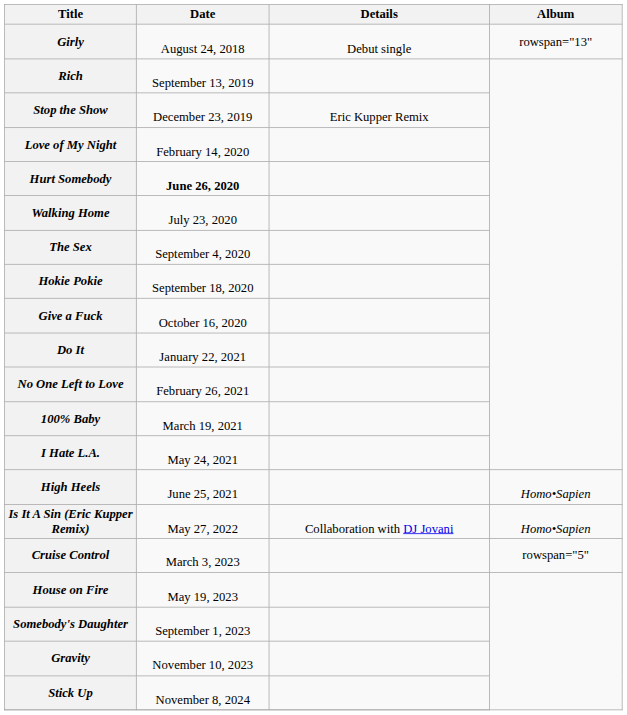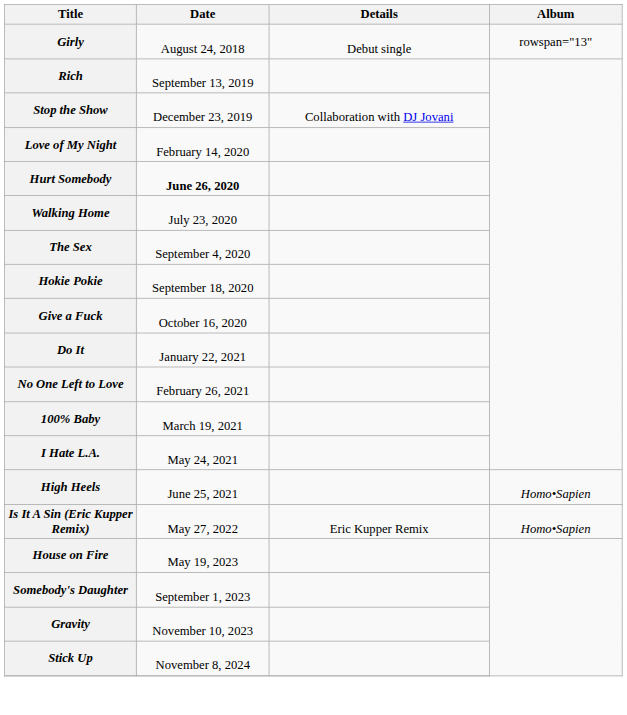(379, 117) Eric Kupper Remix -> (379, 117) Collaboration with DJ Jovani
(379, 528) Collaboration with DJ Jovani -> (379, 528) Eric Kupper Remix
- row: (71, 555)
